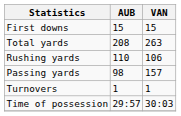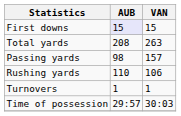(118, 27) no background -> (118, 27) lavender background
rows swapped: (43, 58) <-> (43, 73)
